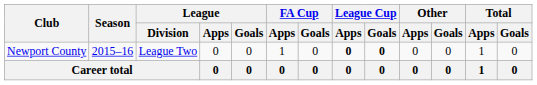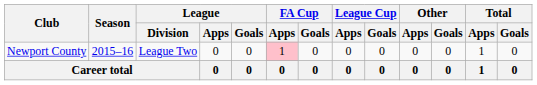(282, 51) no background -> (282, 51) pink background
(348, 51) bold -> (348, 51) normal
(382, 51) bold -> (382, 51) normal
